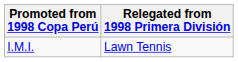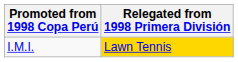(138, 47) no background -> (138, 47) gold background
